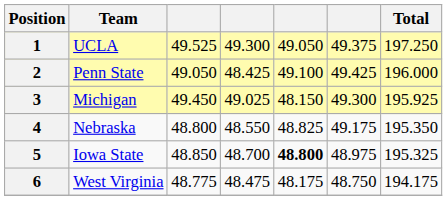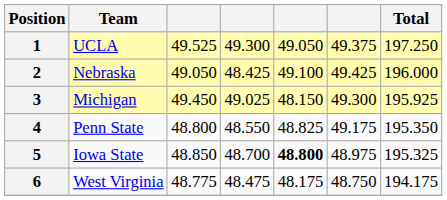(108, 72) Penn State -> (104, 72) Nebraska
(104, 127) Nebraska -> (108, 127) Penn State
